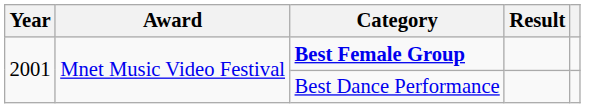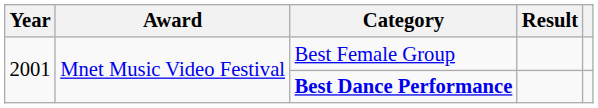(380, 53) bold -> (375, 53) normal
(397, 86) normal -> (403, 86) bold
